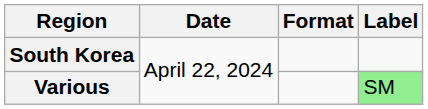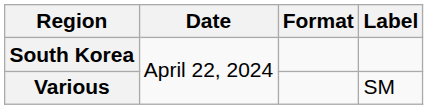(379, 87) lightgreen background -> (379, 87) no background
